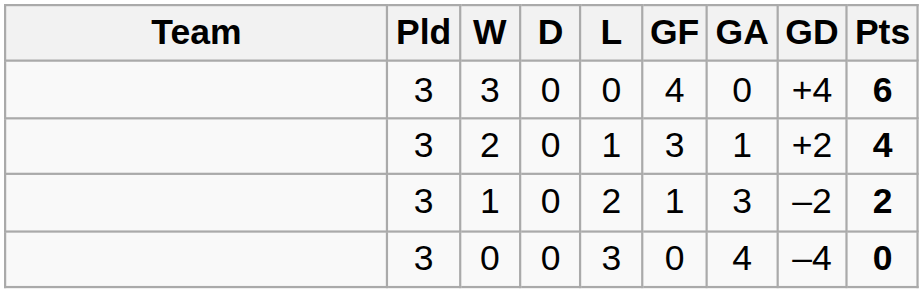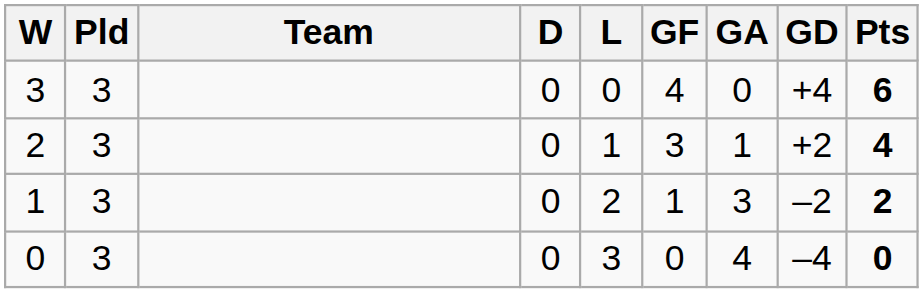columns swapped: (196, 32) <-> (490, 32)
